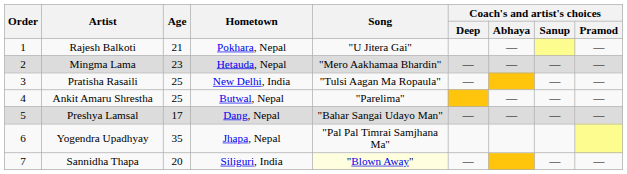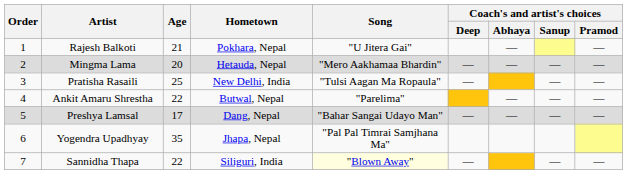(177, 64) 23 -> (177, 64) 20
(177, 98) 25 -> (177, 98) 22
(177, 161) 20 -> (177, 161) 22
